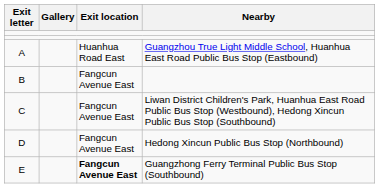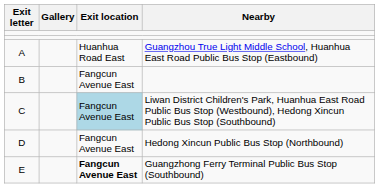(106, 111) no background -> (106, 111) lightblue background
